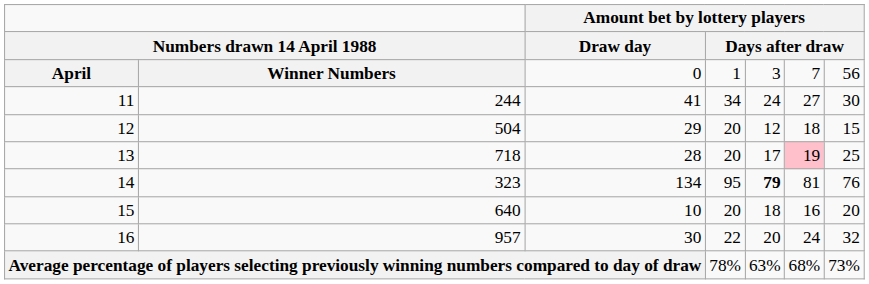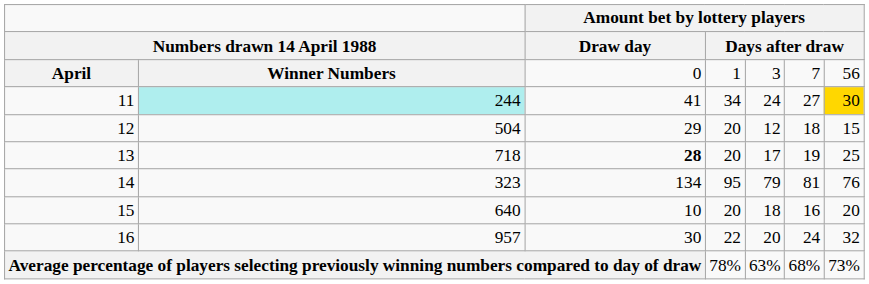(508, 100) no background -> (508, 100) paleturquoise background
(851, 100) no background -> (851, 100) gold background
(693, 155) normal -> (693, 155) bold
(812, 155) pink background -> (812, 155) no background
(772, 182) bold -> (772, 182) normal
